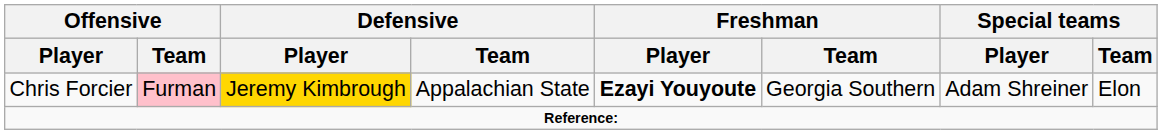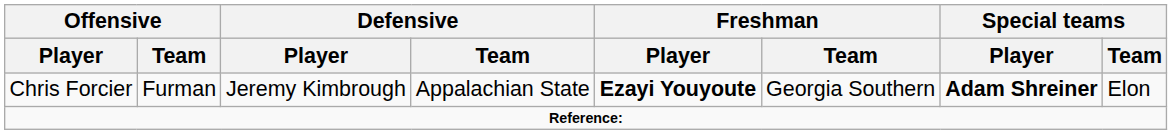(179, 89) pink background -> (179, 89) no background
(316, 89) gold background -> (316, 89) no background
(1017, 89) normal -> (1021, 89) bold
